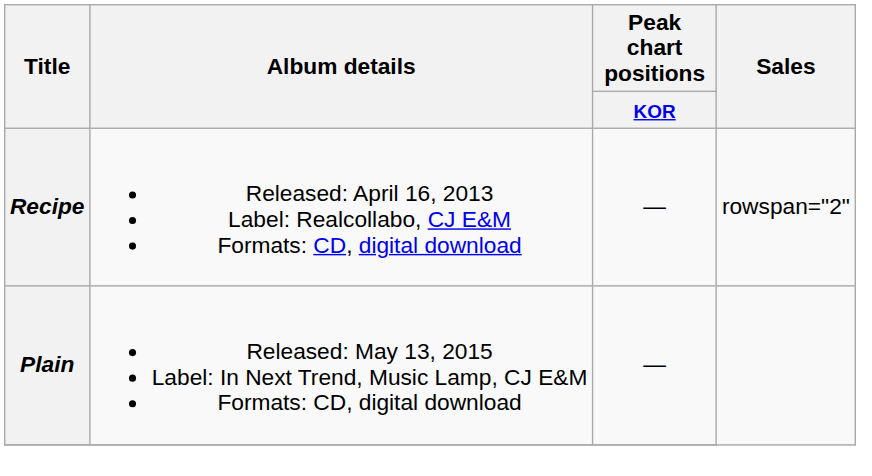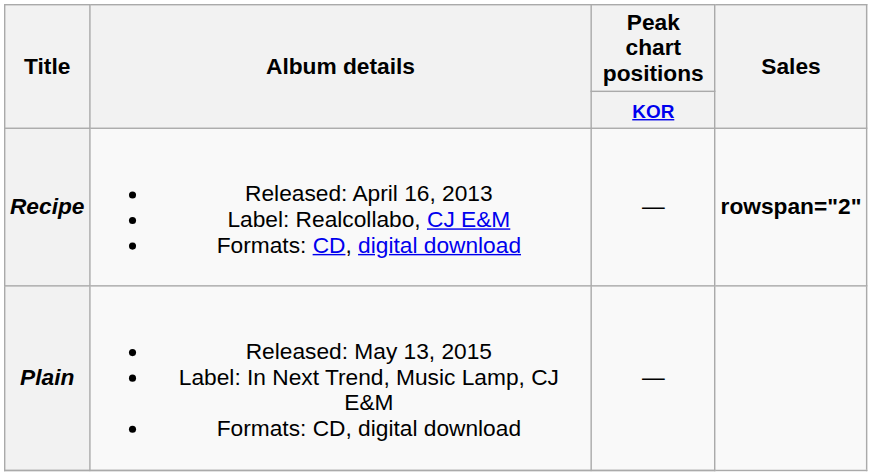(786, 206) normal -> (791, 206) bold
